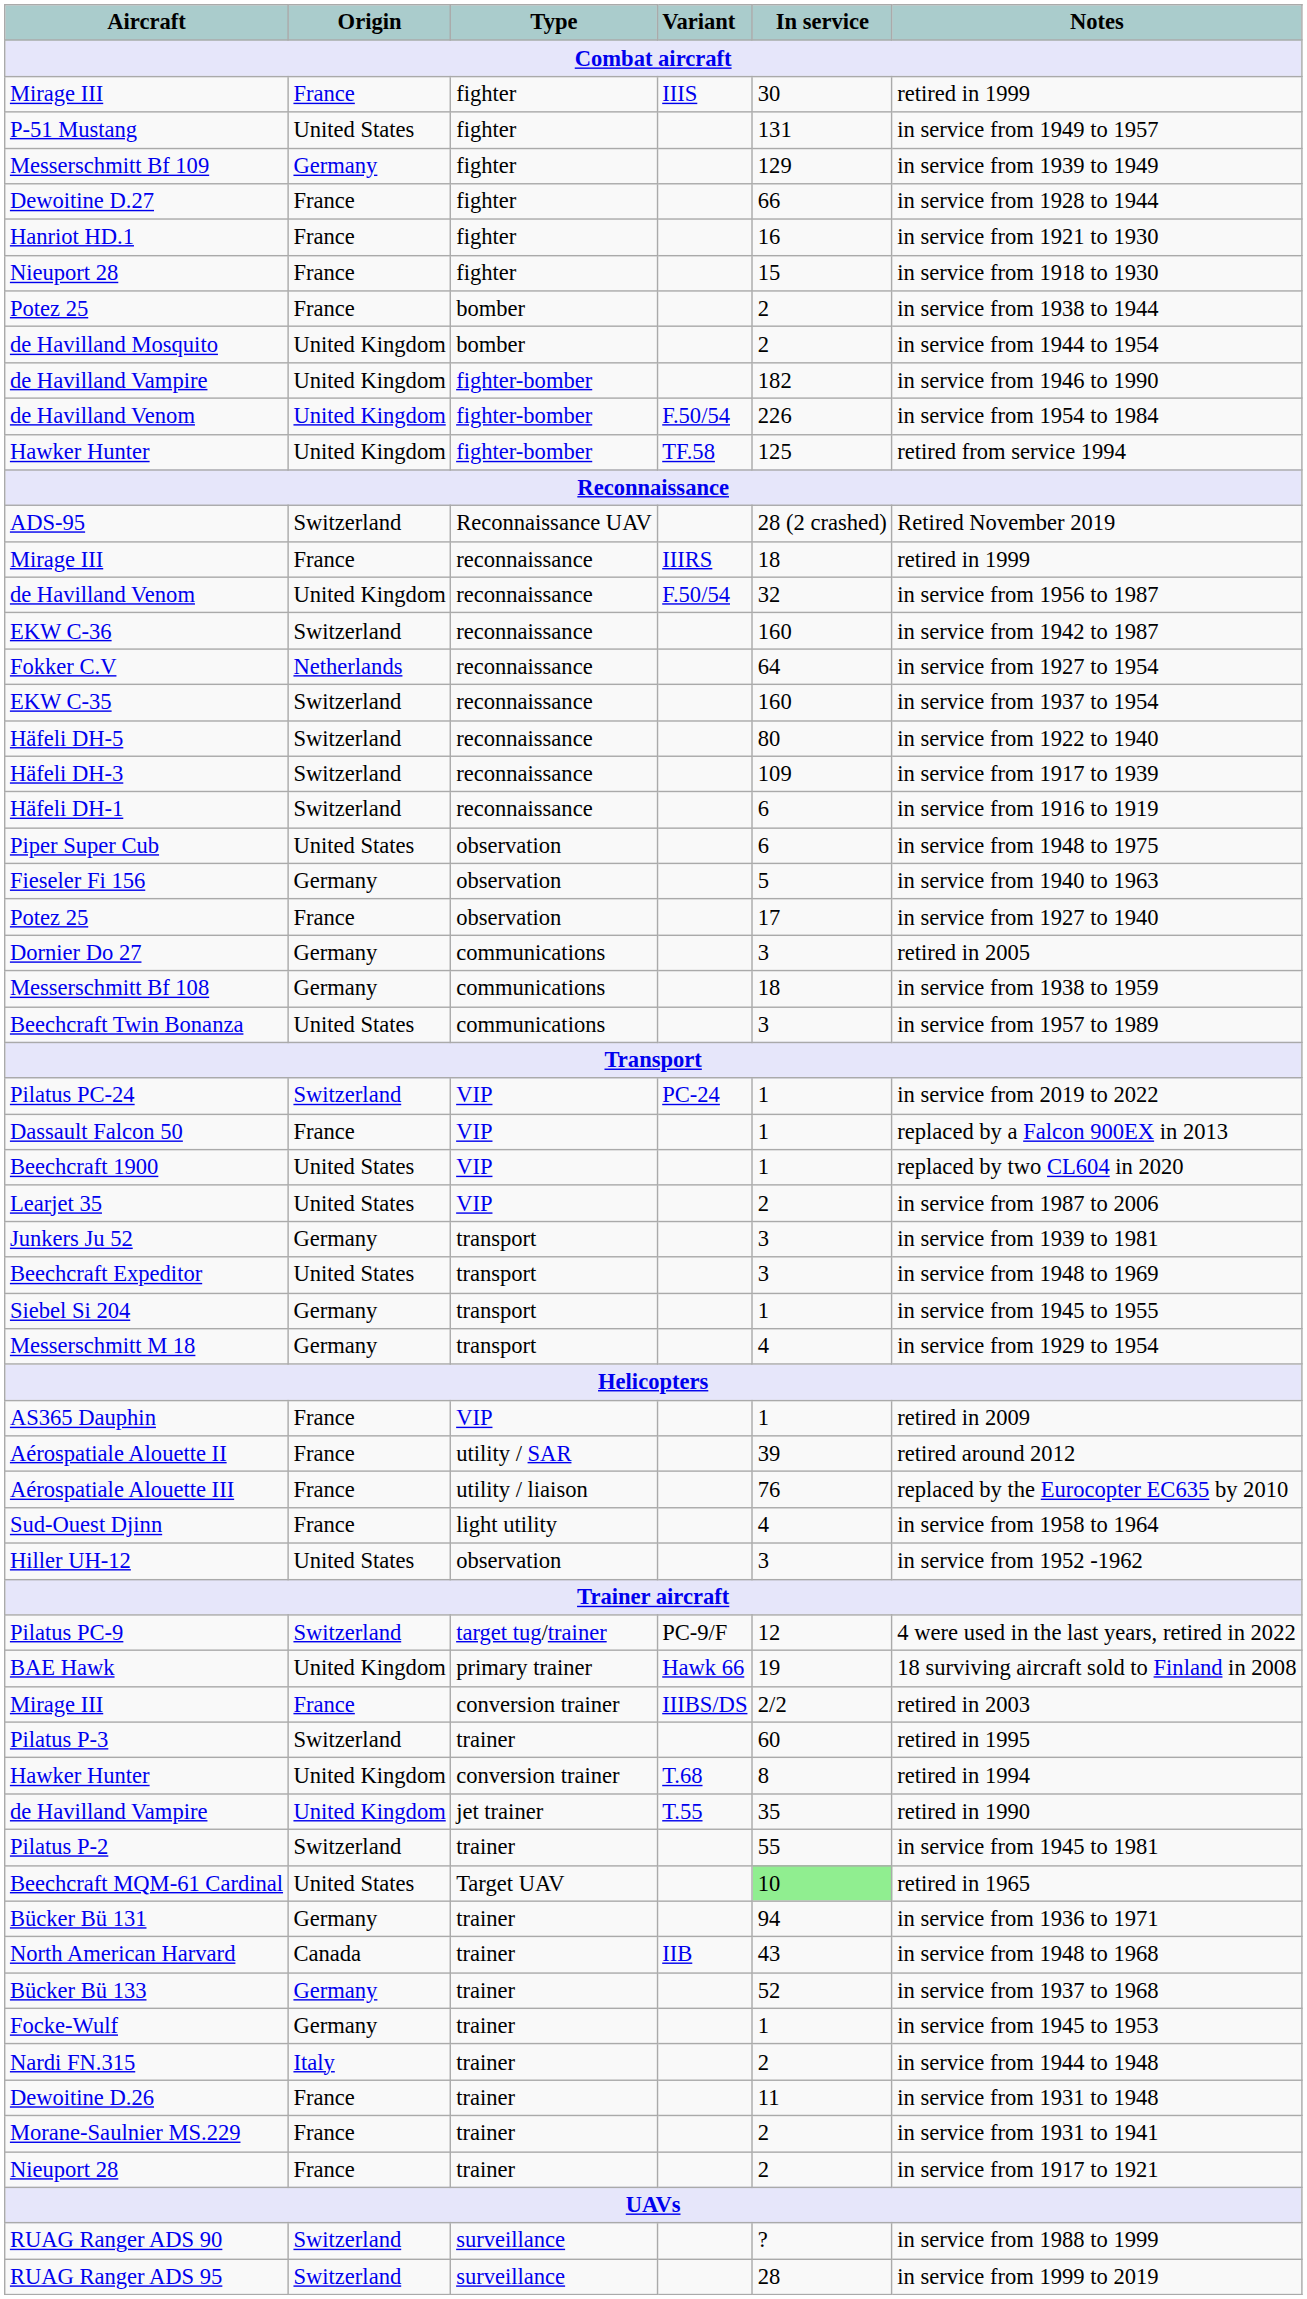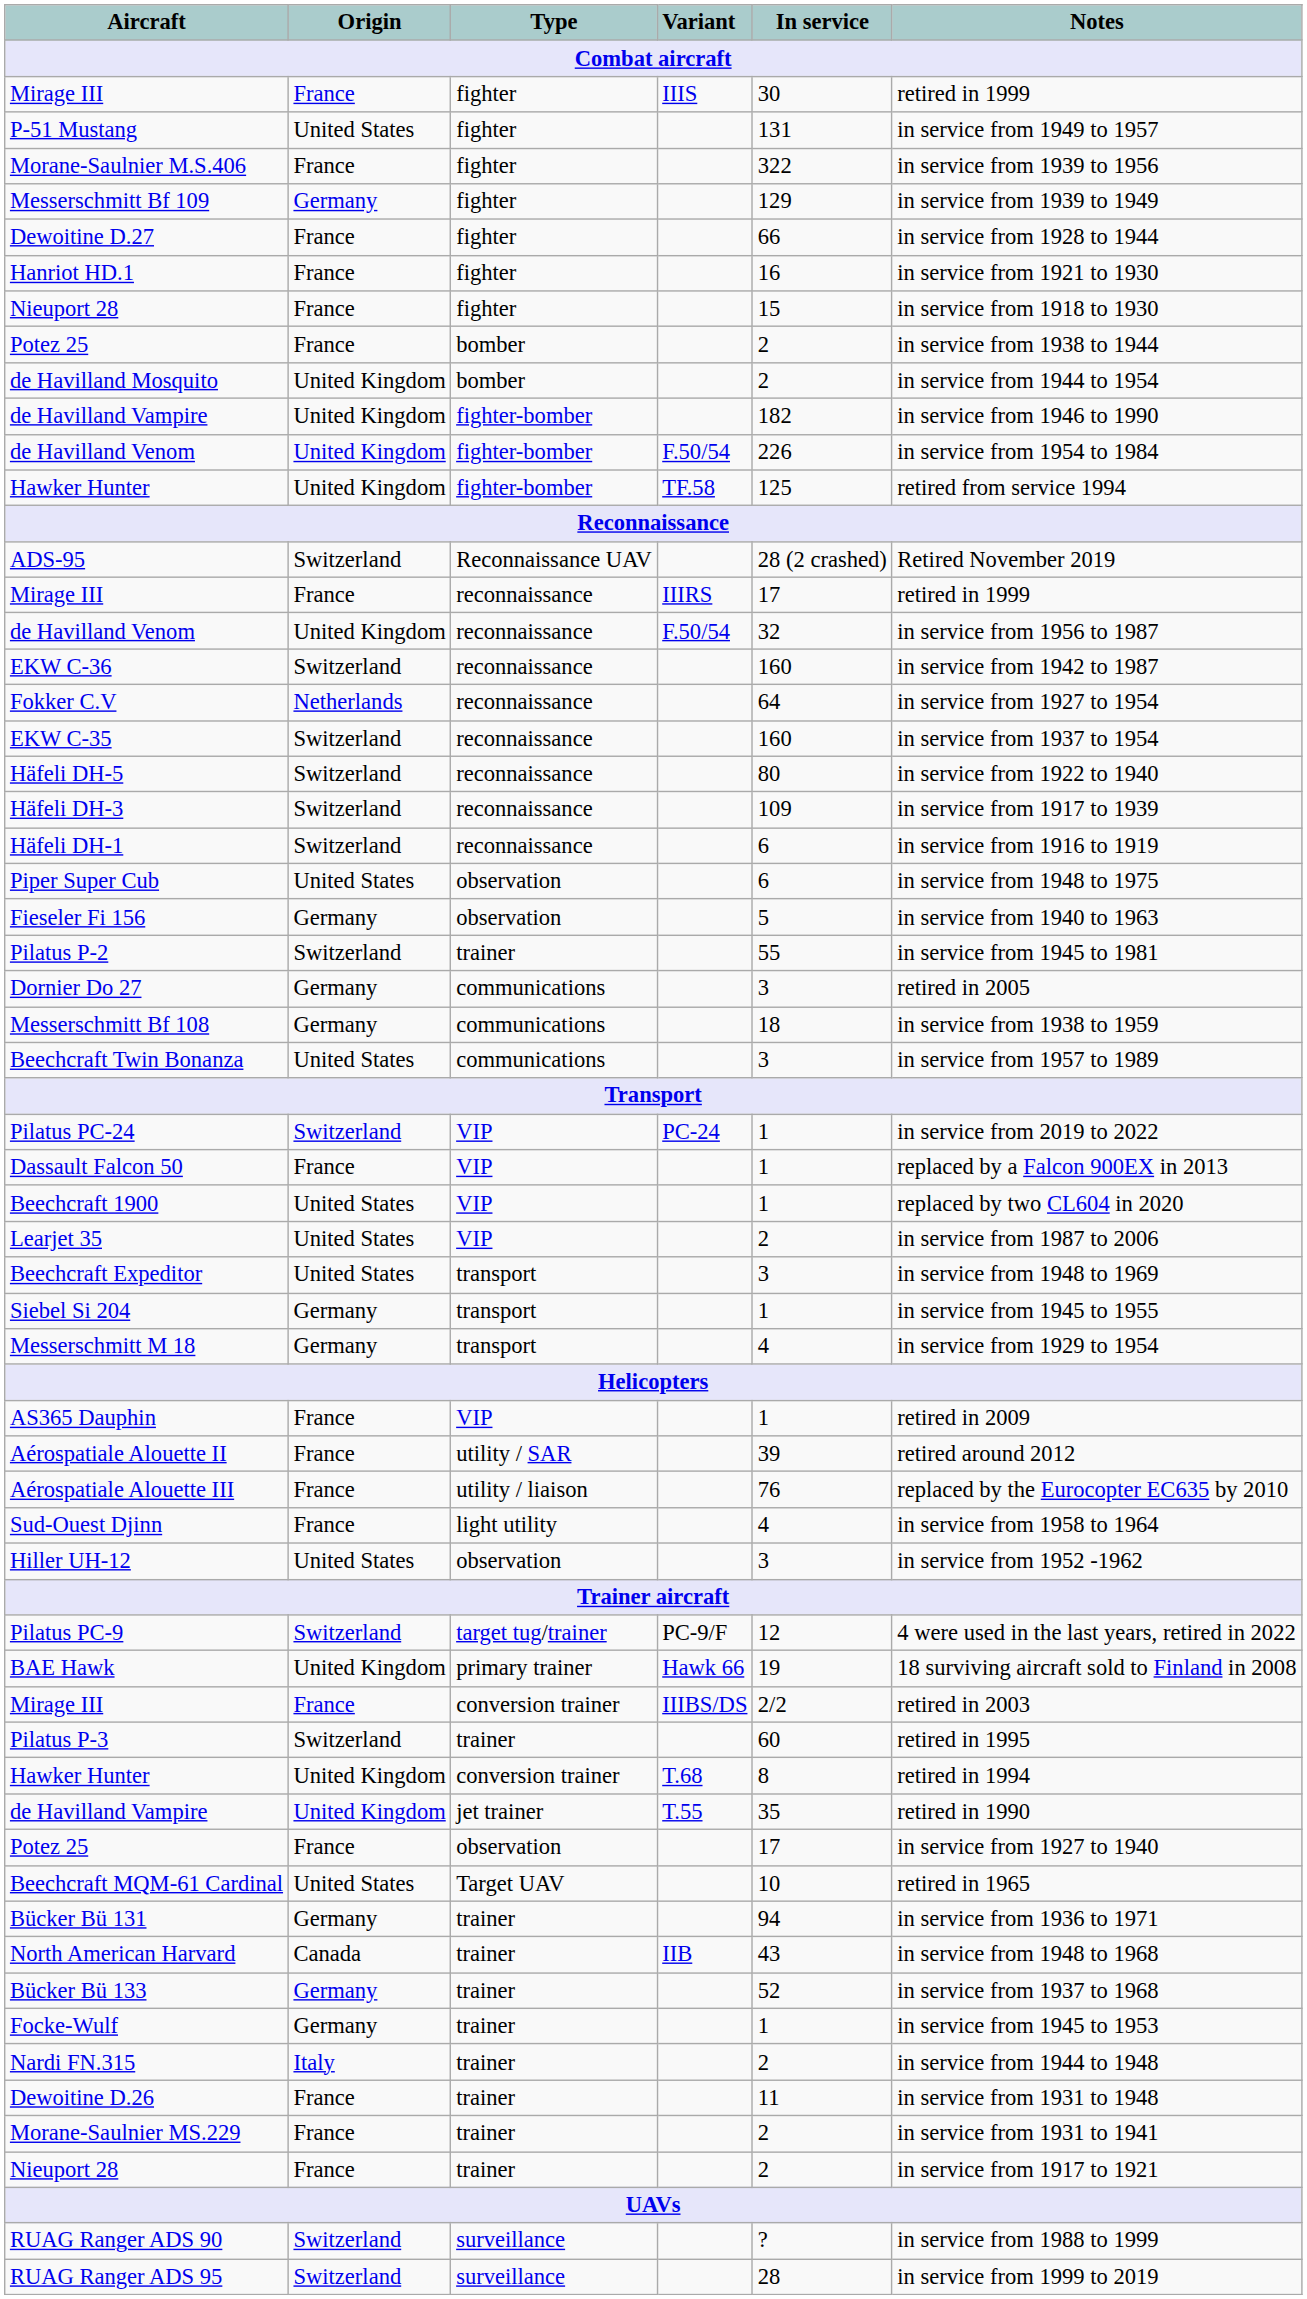+ row: (128, 165)
(769, 559) 18 -> (769, 594) 17
rows swapped: (49, 916) <-> (59, 1847)
- row: (71, 1238)
(769, 1882) lightgreen background -> (769, 1882) no background
